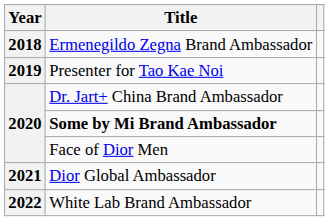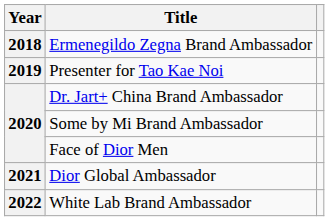(163, 123) bold -> (156, 123) normal
